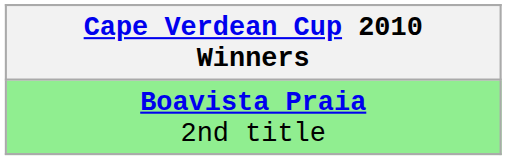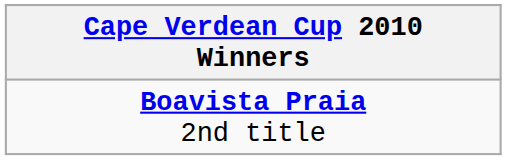(253, 117) lightgreen background -> (253, 117) no background
